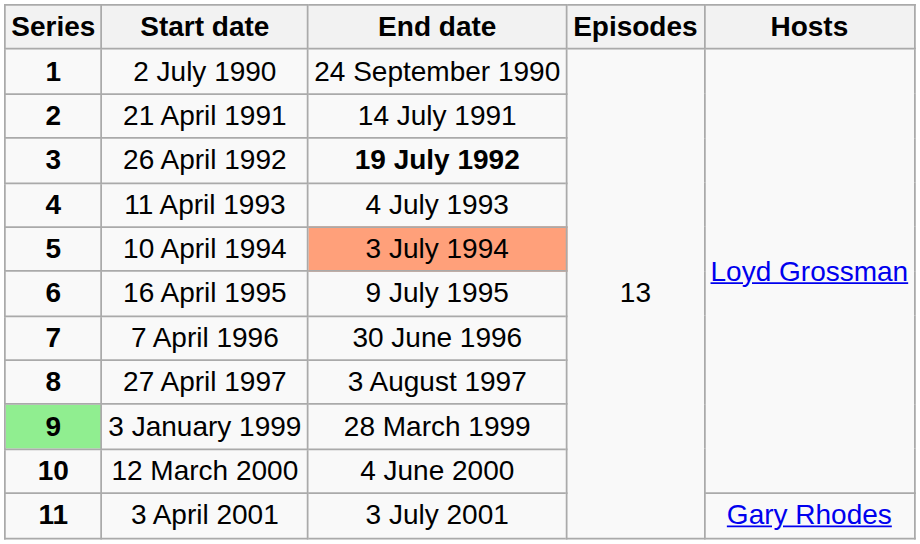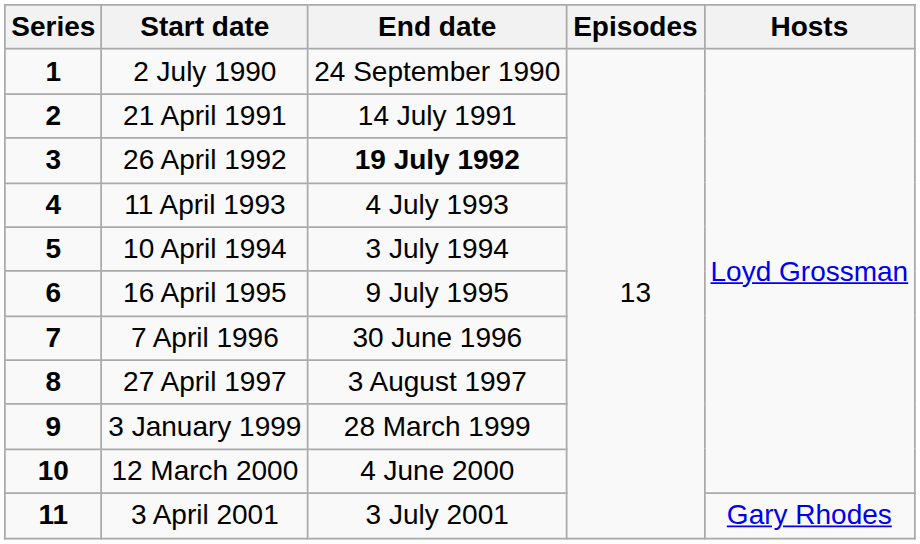(437, 248) lightsalmon background -> (437, 248) no background
(53, 426) lightgreen background -> (53, 426) no background
